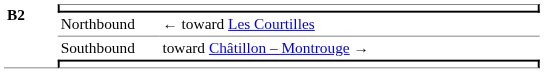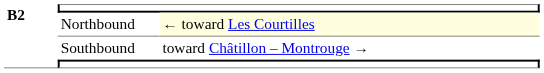(239, 24) no background -> (239, 24) lightyellow background
